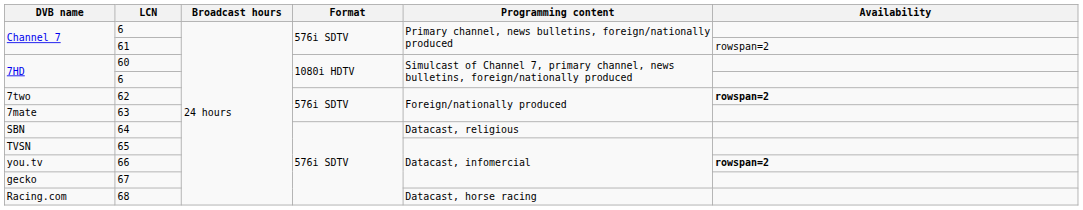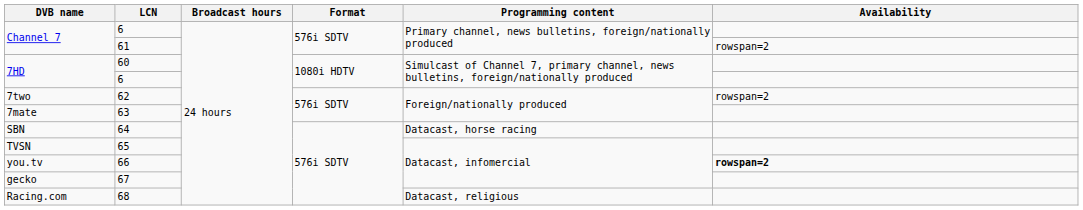(742, 96) bold -> (742, 96) normal
(462, 129) Datacast, religious -> (471, 129) Datacast, horse racing
(471, 196) Datacast, horse racing -> (462, 196) Datacast, religious
